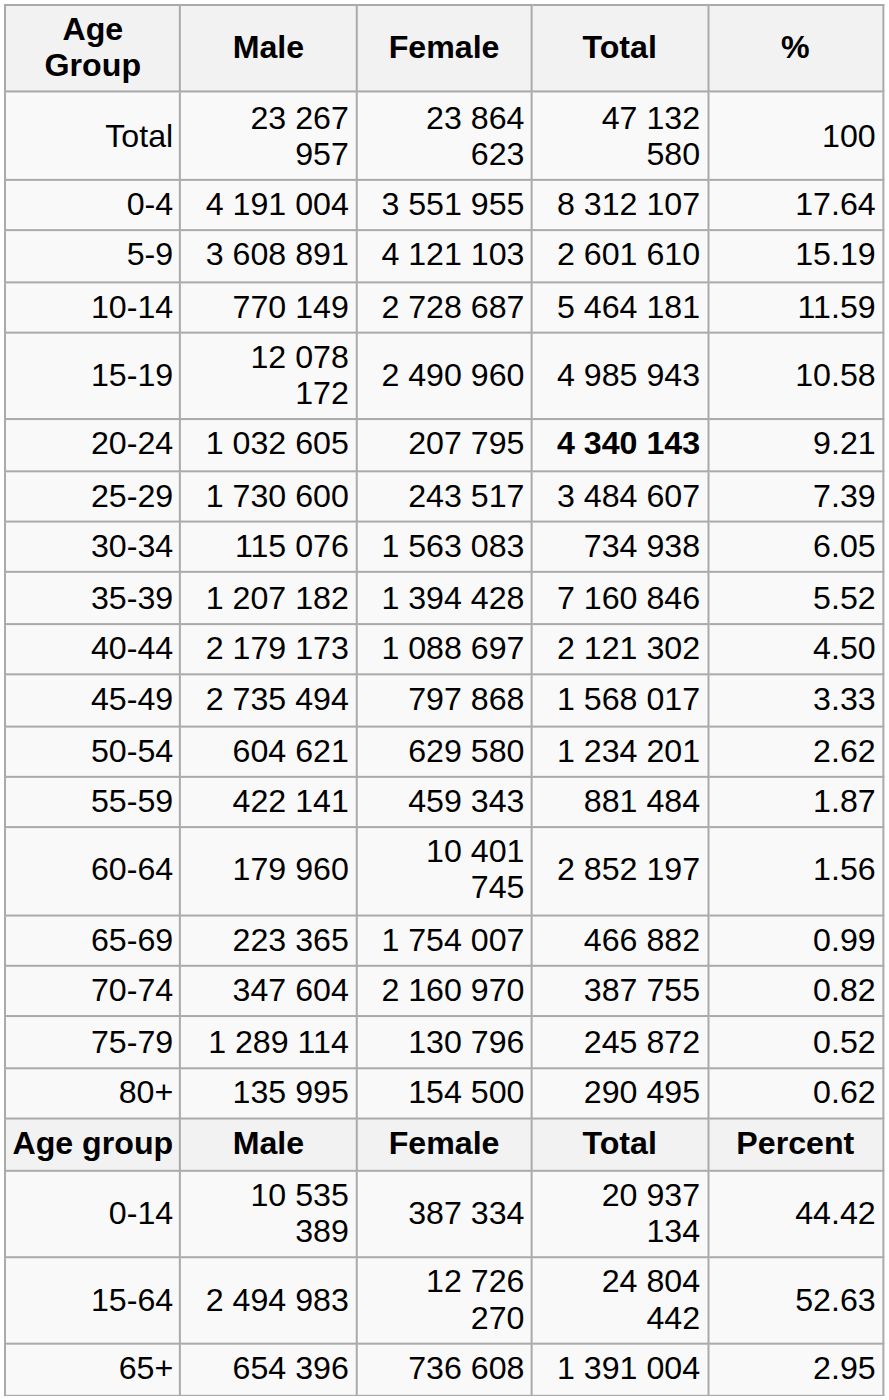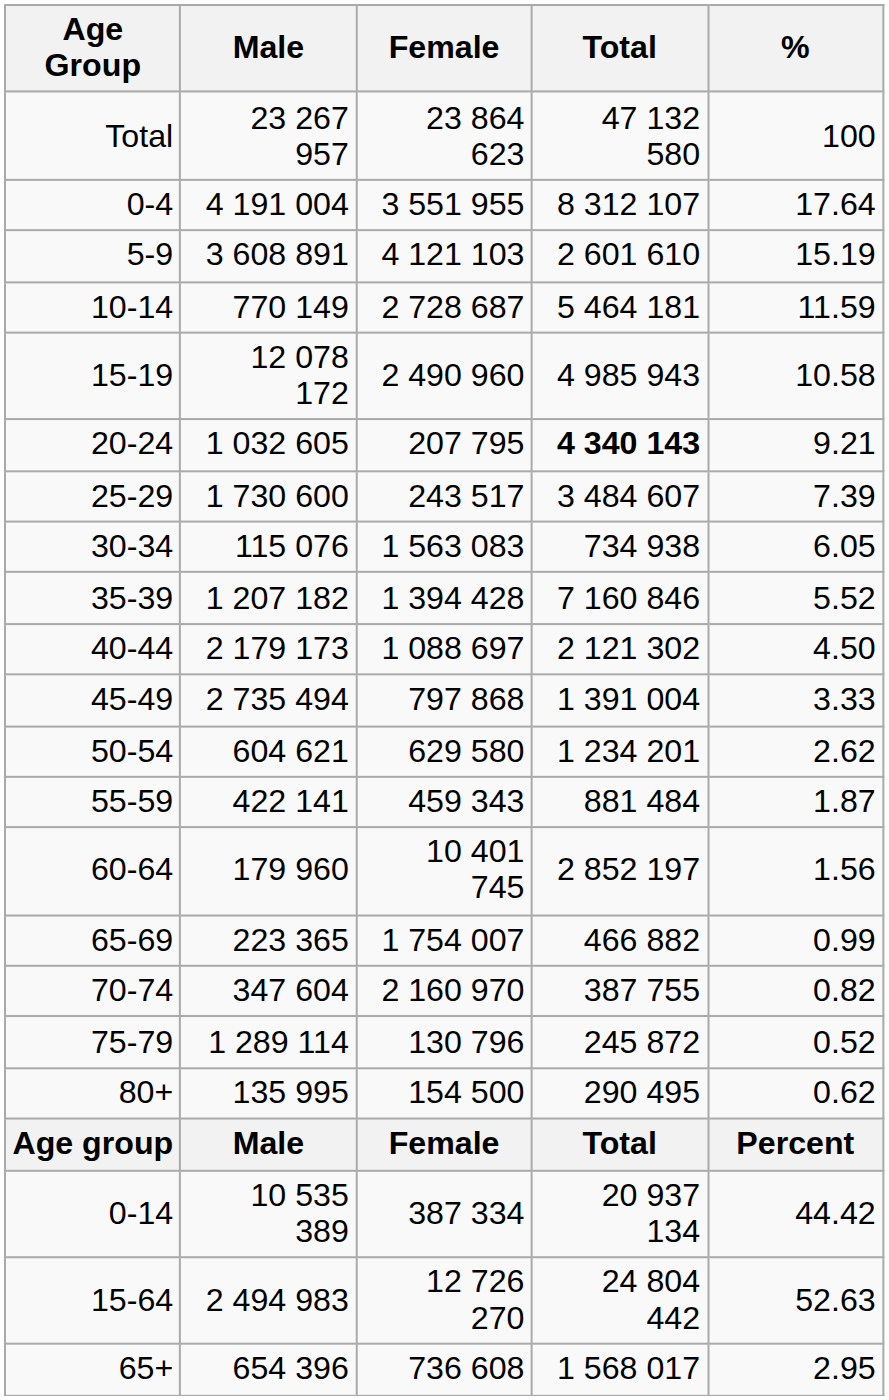(629, 699) 1 568 017 -> (629, 699) 1 391 004
(629, 1369) 1 391 004 -> (629, 1369) 1 568 017
